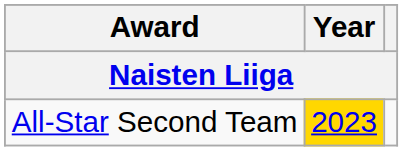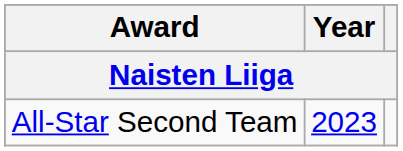(344, 121) gold background -> (344, 121) no background
